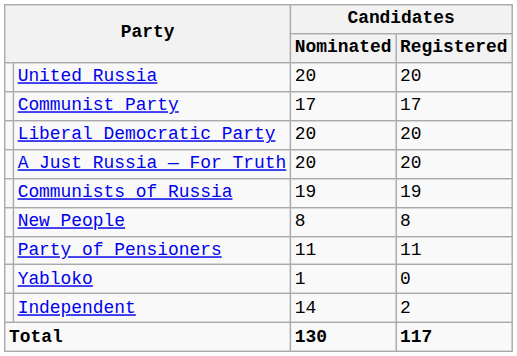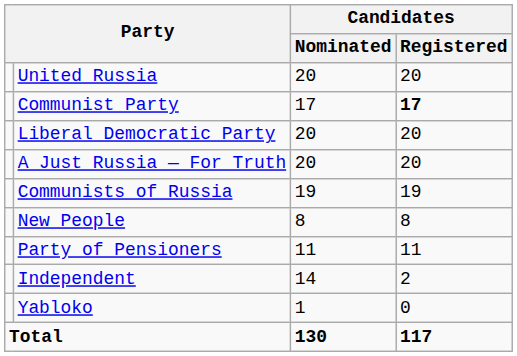(411, 106) normal -> (411, 106) bold
rows swapped: (55, 280) <-> (77, 309)
